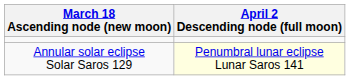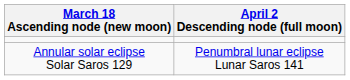(259, 58) lightyellow background -> (259, 58) no background
